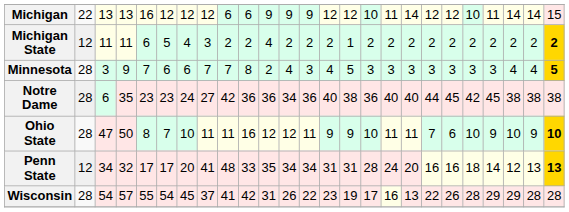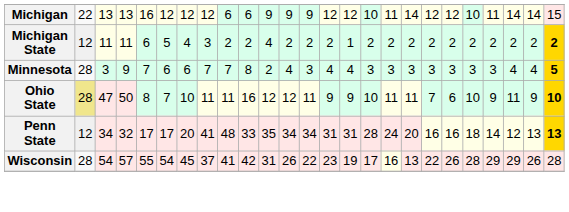(350, 70) 5 -> (350, 70) 4
- row: (40, 98)
(85, 133) no background -> (85, 98) khaki background
(513, 133) 10 -> (513, 98) 11
(534, 196) 28 -> (534, 161) 26
